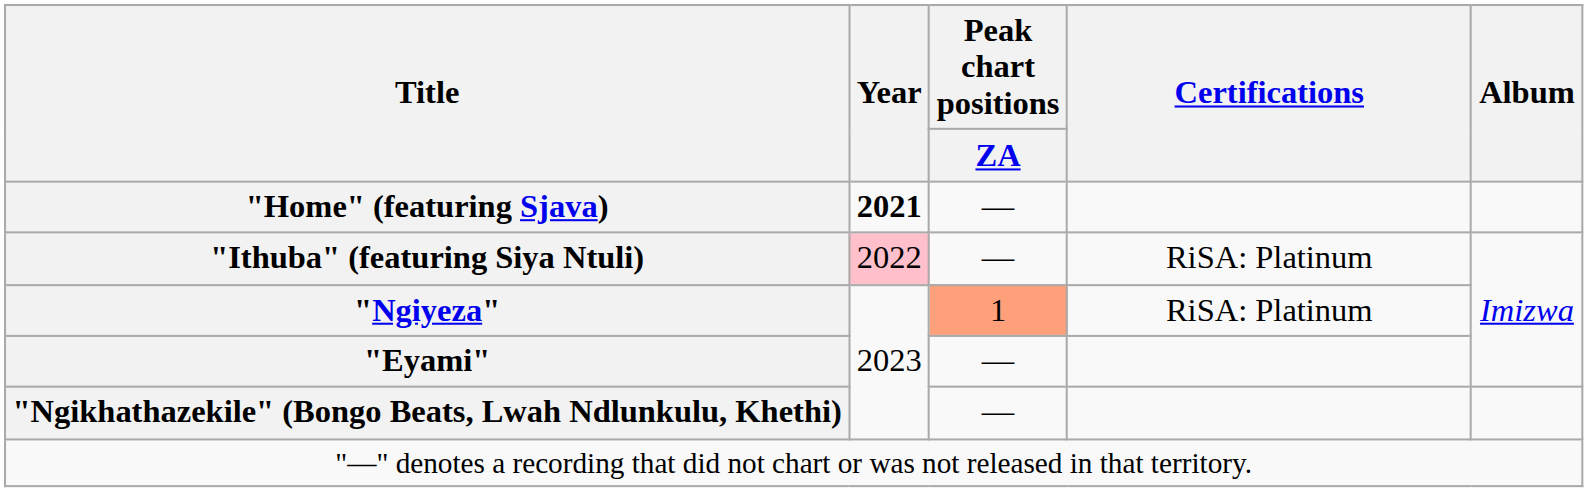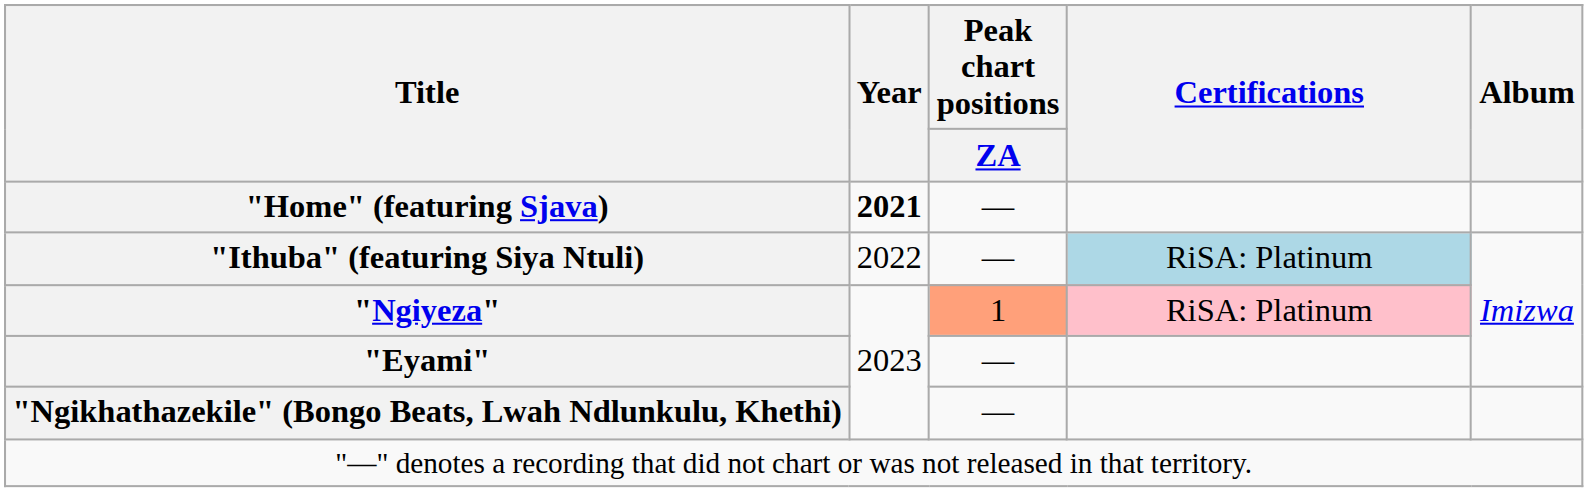(889, 257) pink background -> (889, 257) no background
(1269, 257) no background -> (1269, 257) lightblue background
(1269, 309) no background -> (1269, 309) pink background
